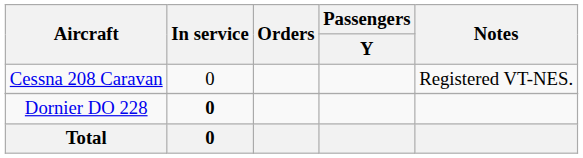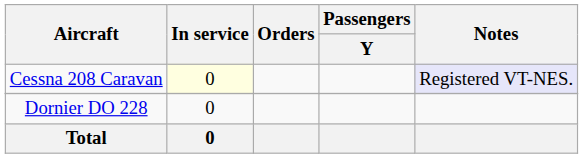(210, 78) no background -> (210, 78) lightyellow background
(496, 78) no background -> (496, 78) lavender background
(210, 108) bold -> (210, 108) normal
